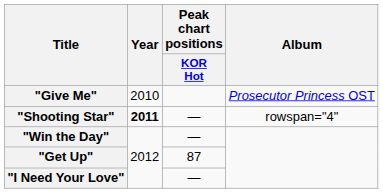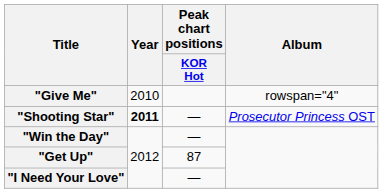(302, 95) Prosecutor Princess OST -> (302, 95) rowspan="4"
(302, 116) rowspan="4" -> (302, 116) Prosecutor Princess OST
